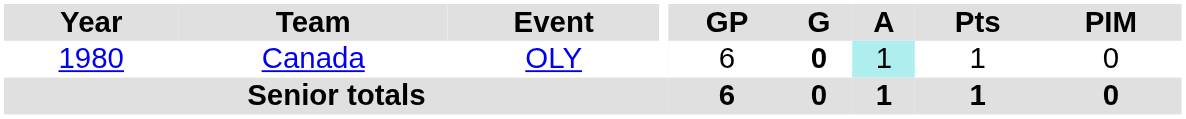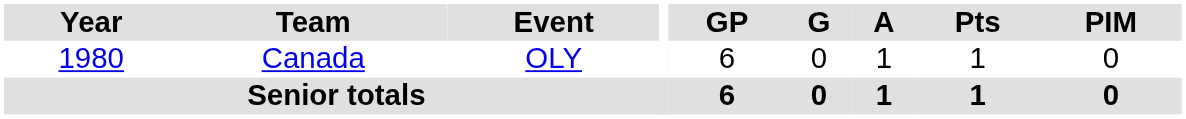(819, 58) bold -> (819, 58) normal
(884, 58) paleturquoise background -> (884, 58) no background
